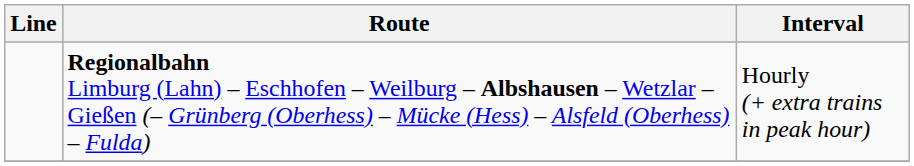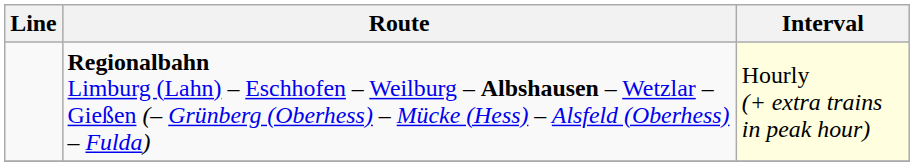(812, 101) no background -> (812, 101) lightyellow background
